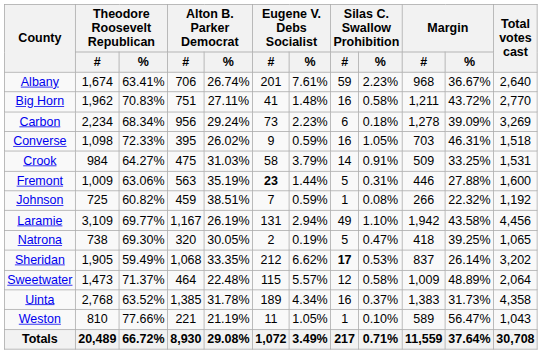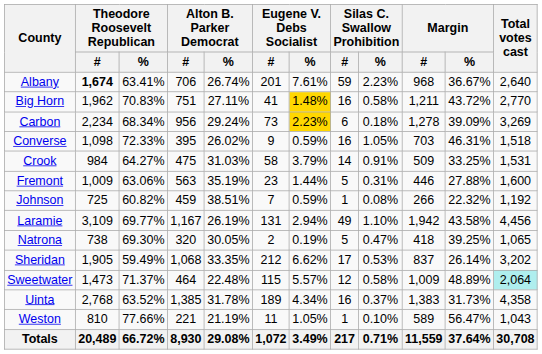(97, 82) normal -> (97, 82) bold
(310, 101) no background -> (310, 101) gold background
(310, 121) no background -> (310, 121) gold background
(271, 181) bold -> (271, 181) normal
(345, 260) bold -> (345, 260) normal
(515, 279) no background -> (515, 279) paleturquoise background
